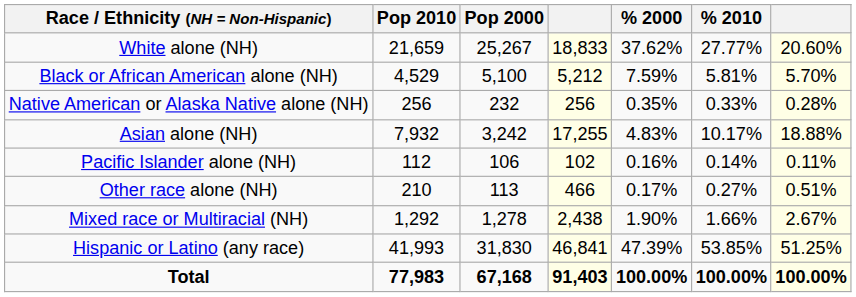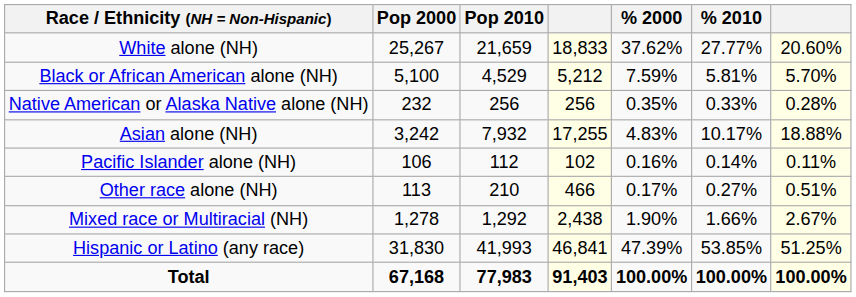columns swapped: (504, 18) <-> (417, 18)
